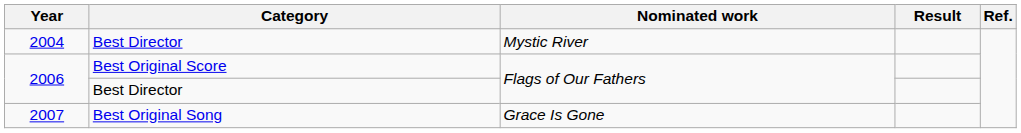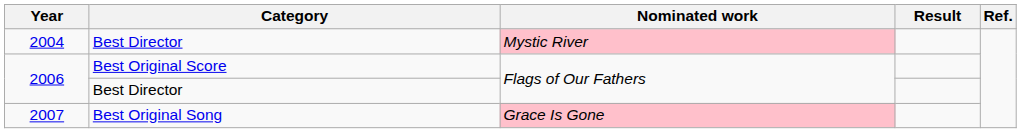(546, 41) no background -> (546, 41) pink background
(554, 115) no background -> (554, 115) pink background
